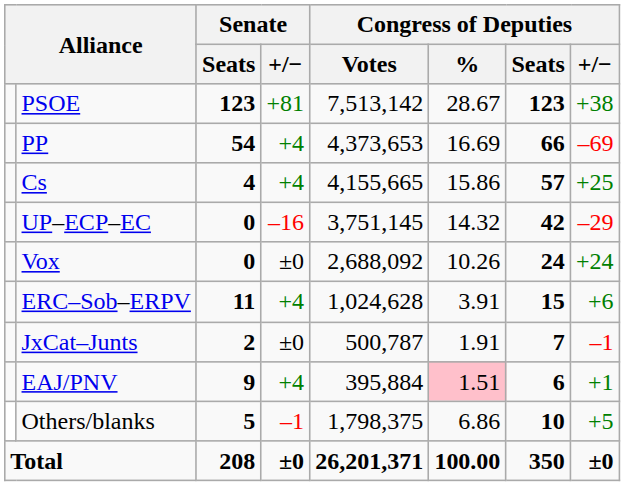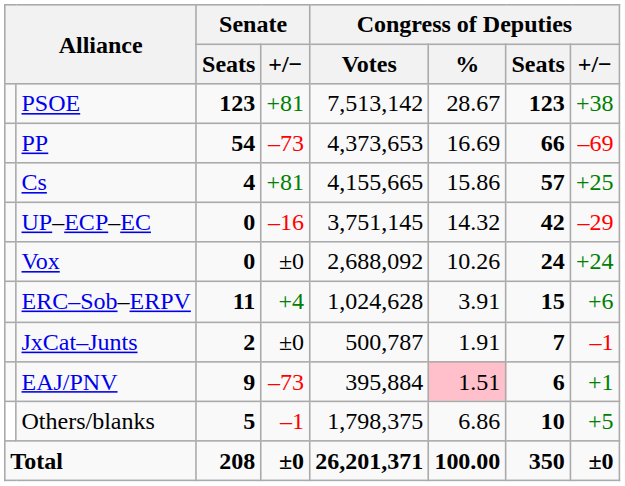(291, 143) +4 -> (286, 143) –73
(291, 182) +4 -> (285, 182) +81
(291, 380) +4 -> (286, 380) –73
